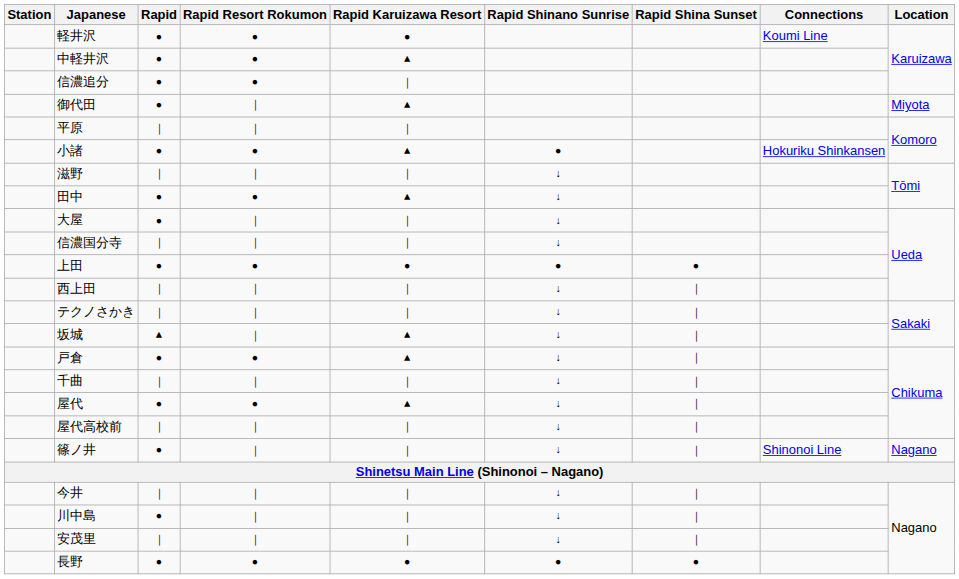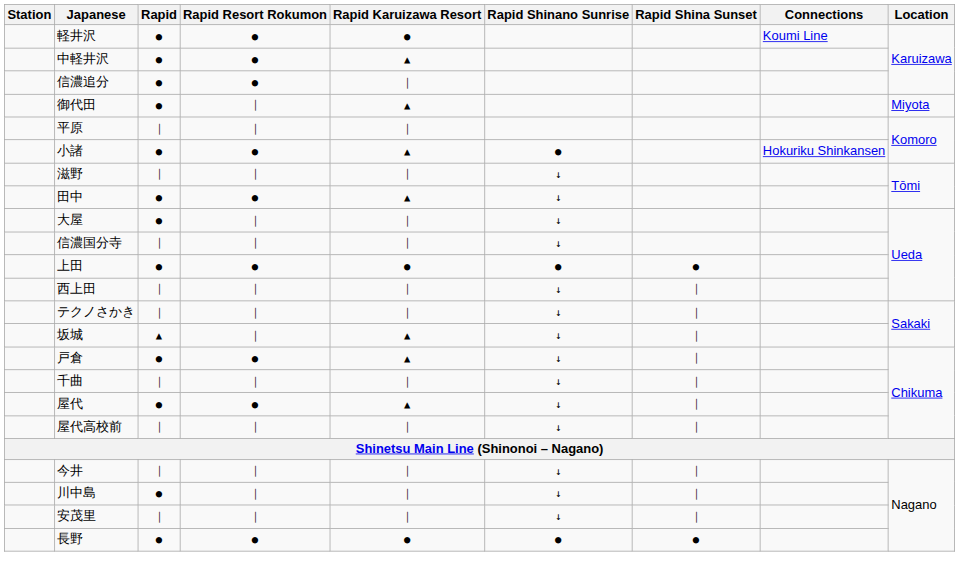- row: (77, 449)
